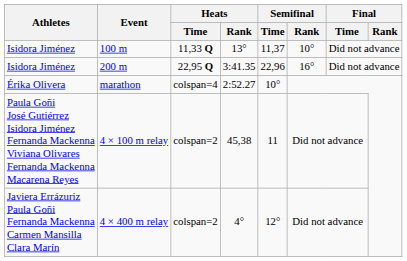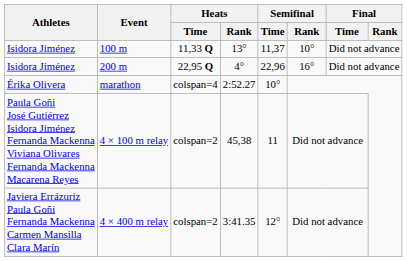(239, 67) 3:41.35 -> (239, 67) 4°
(239, 222) 4° -> (239, 222) 3:41.35
